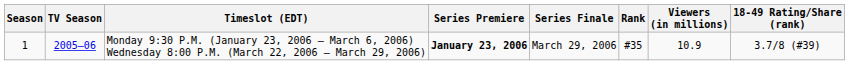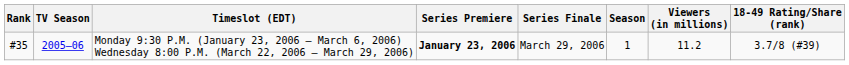columns swapped: (25, 18) <-> (633, 18)
(689, 46) 10.9 -> (689, 46) 11.2
